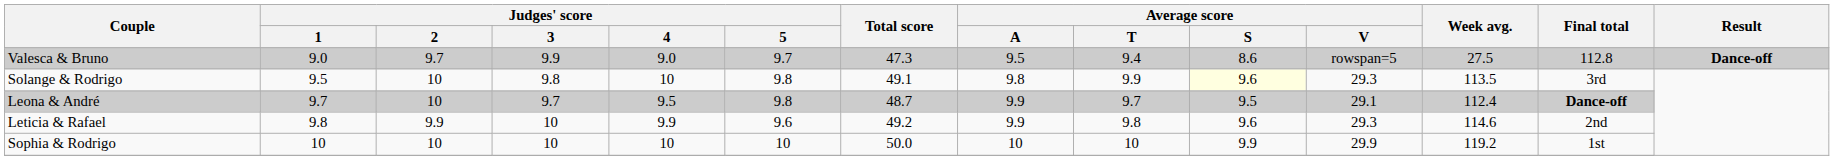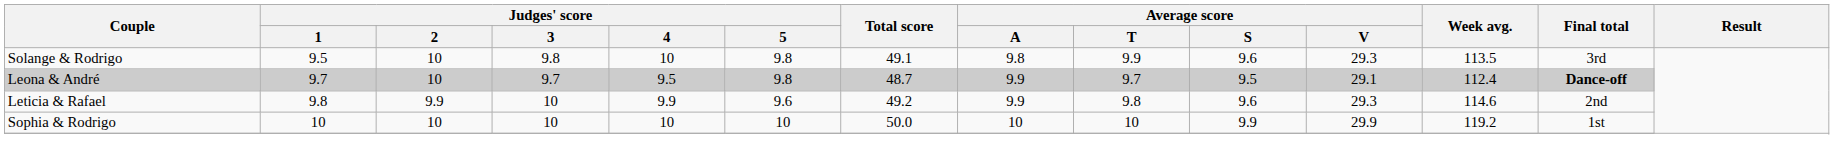- row: (58, 58)
(1248, 79) lightyellow background -> (1248, 58) no background
